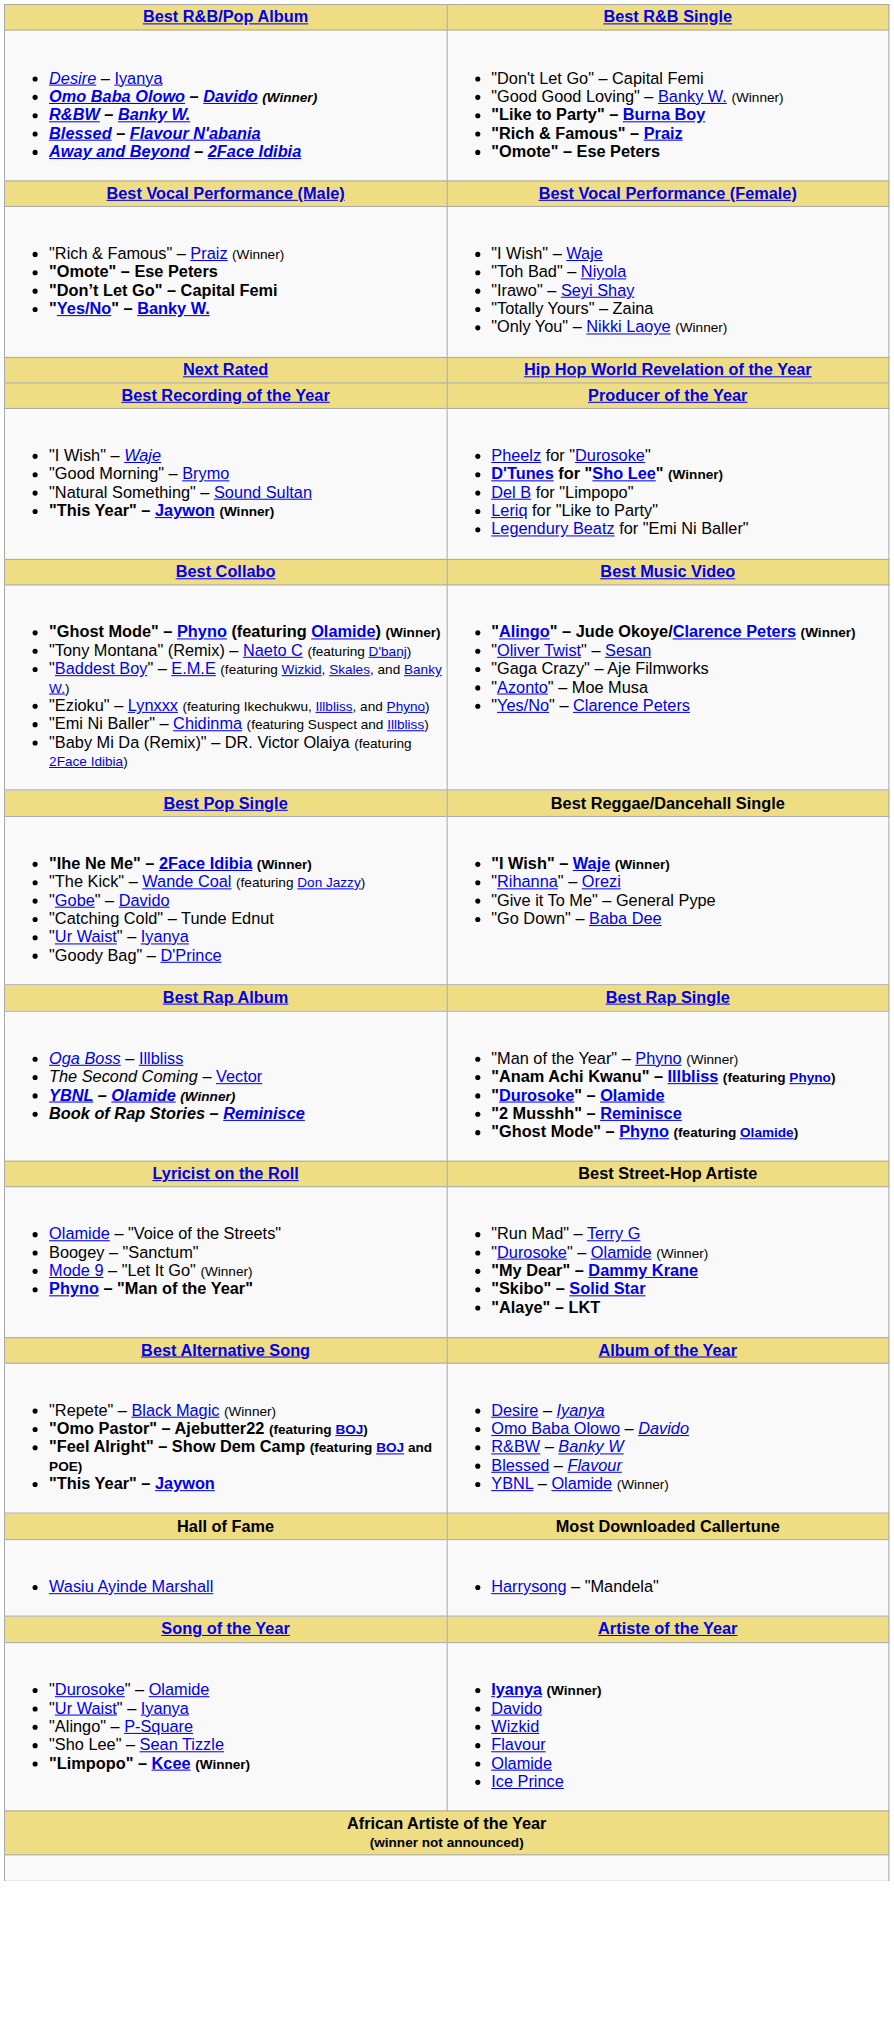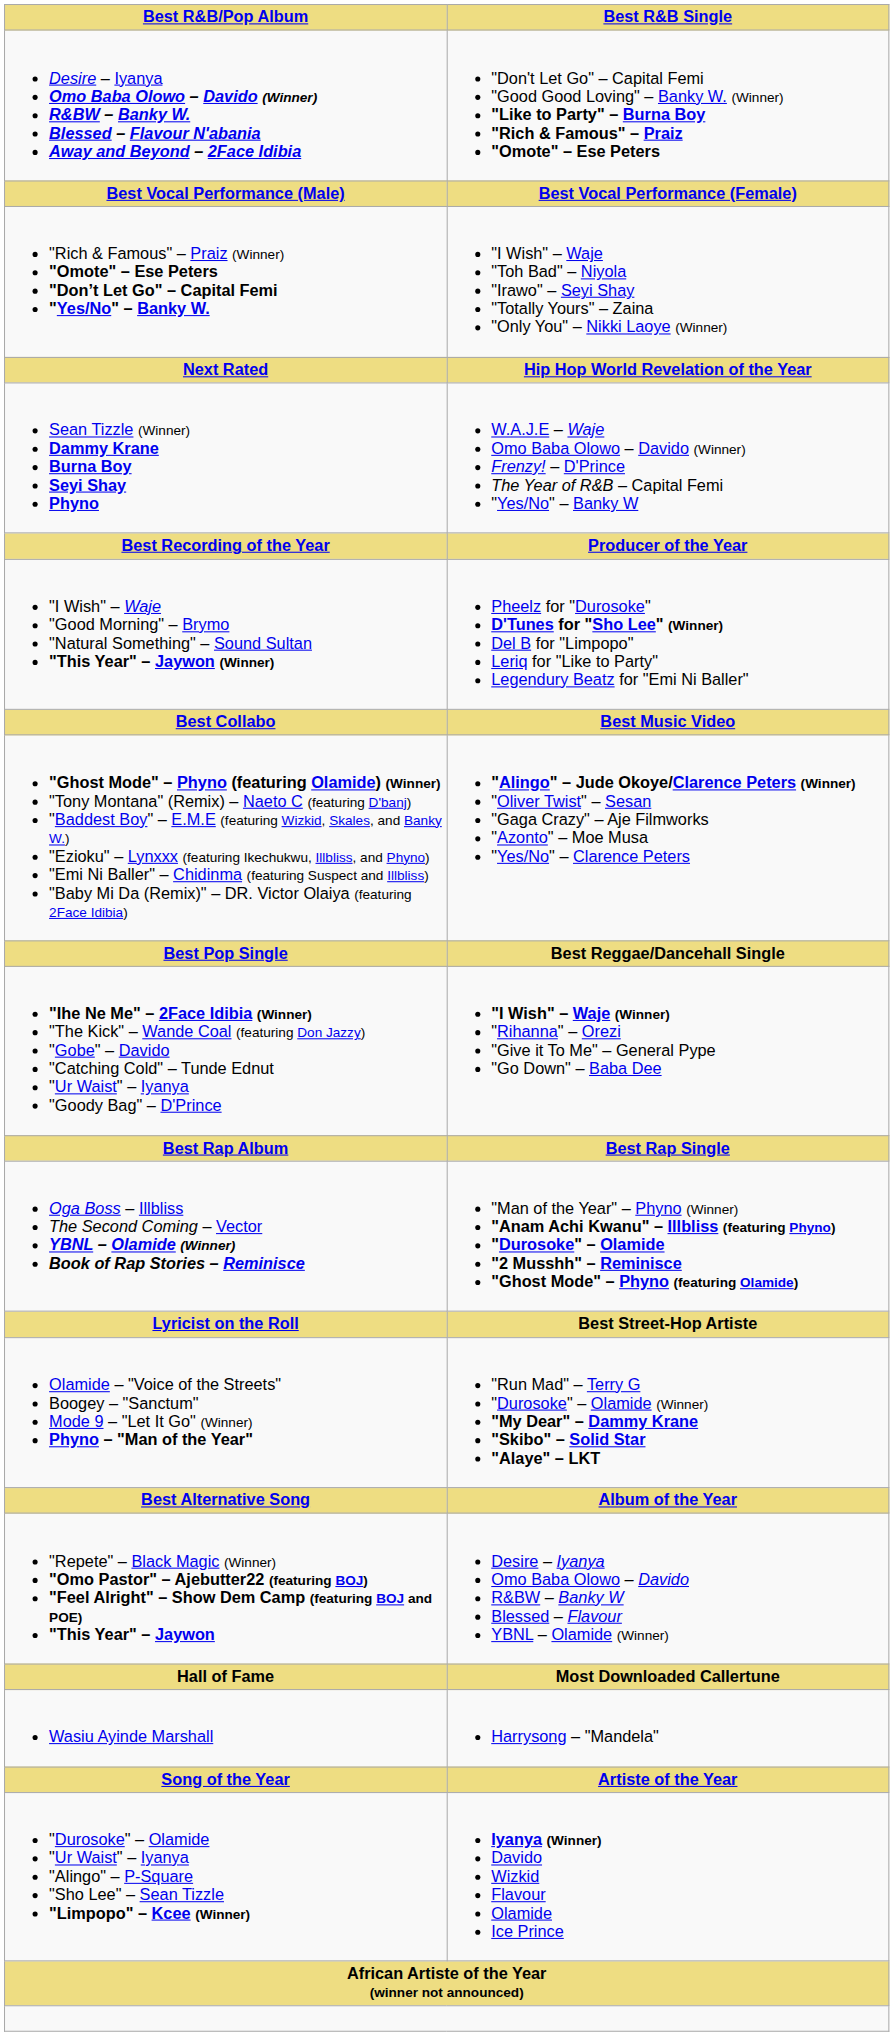+ row: (226, 467)
